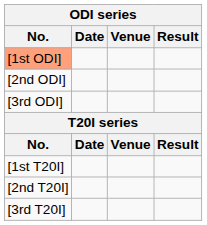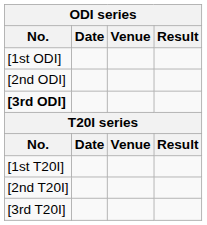(34, 58) lightsalmon background -> (34, 58) no background
(35, 101) normal -> (37, 101) bold
